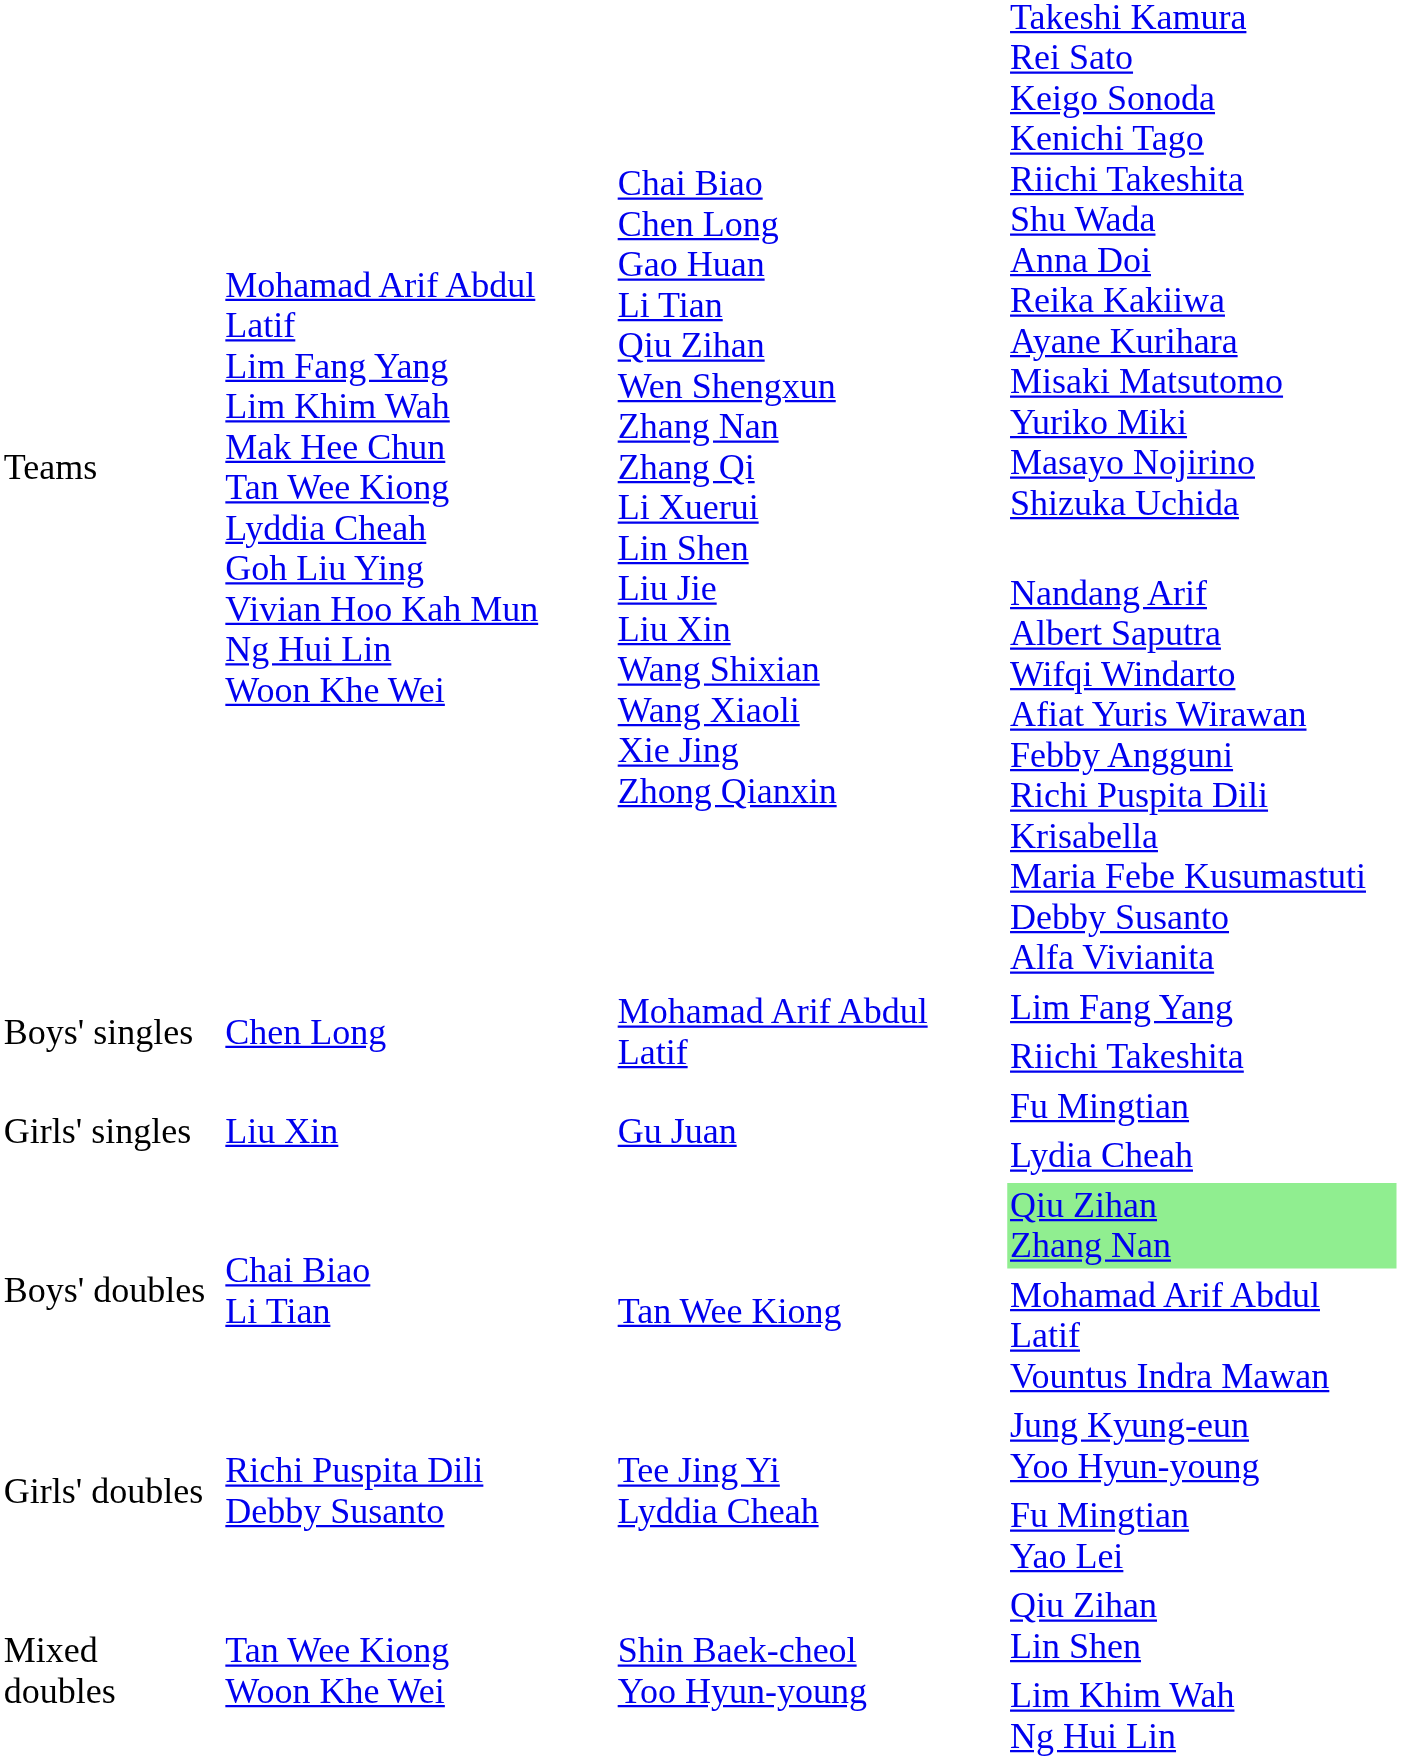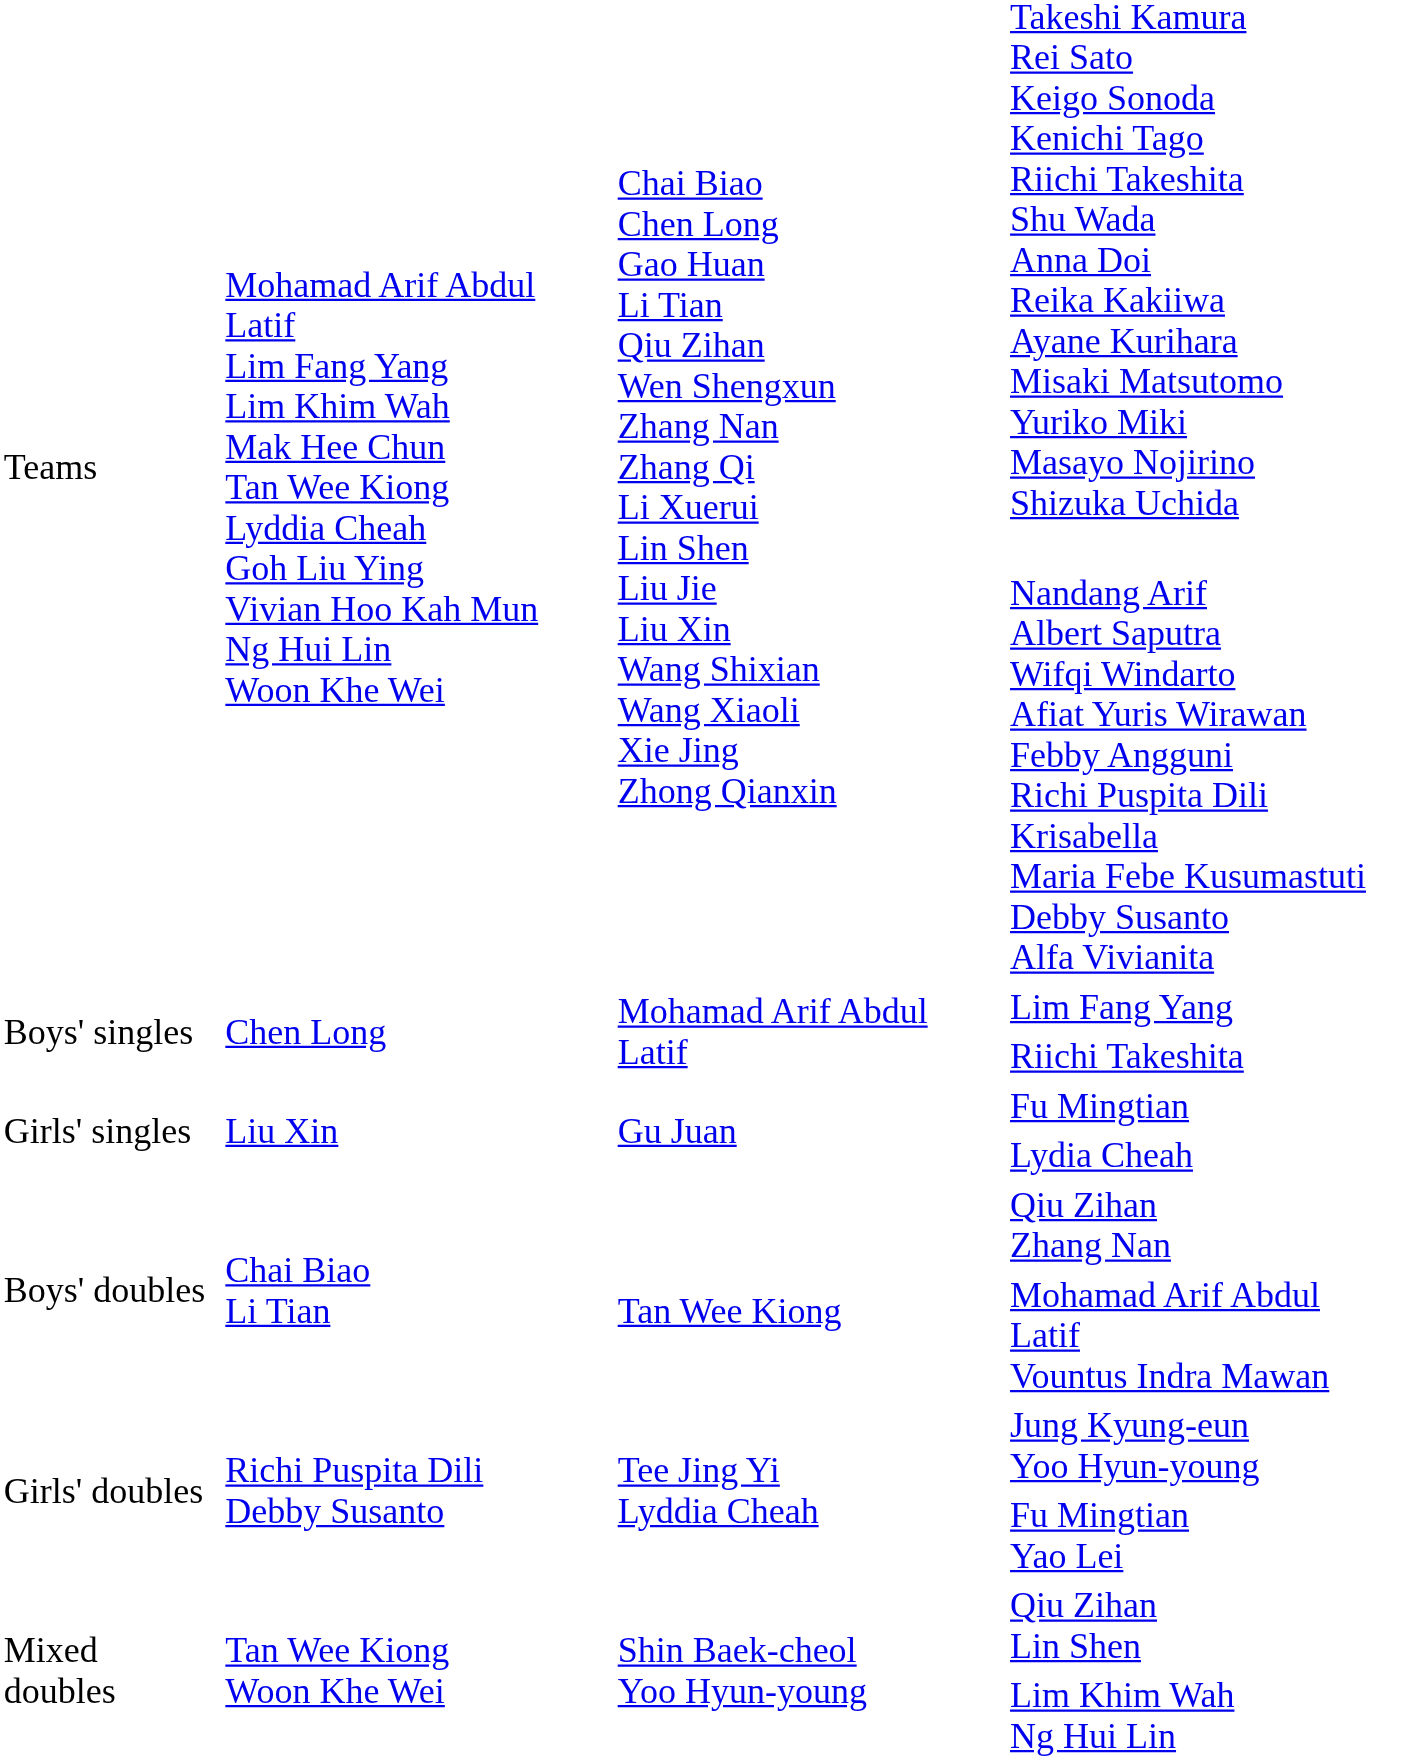(1090, 1225) lightgreen background -> (1090, 1225) no background
